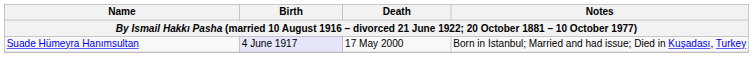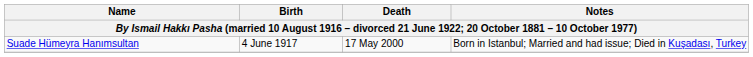(270, 44) lavender background -> (270, 44) no background
